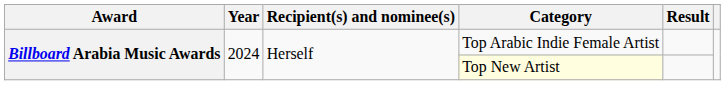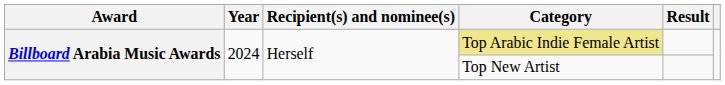(561, 42) no background -> (561, 42) khaki background
(511, 67) lightyellow background -> (511, 67) no background
